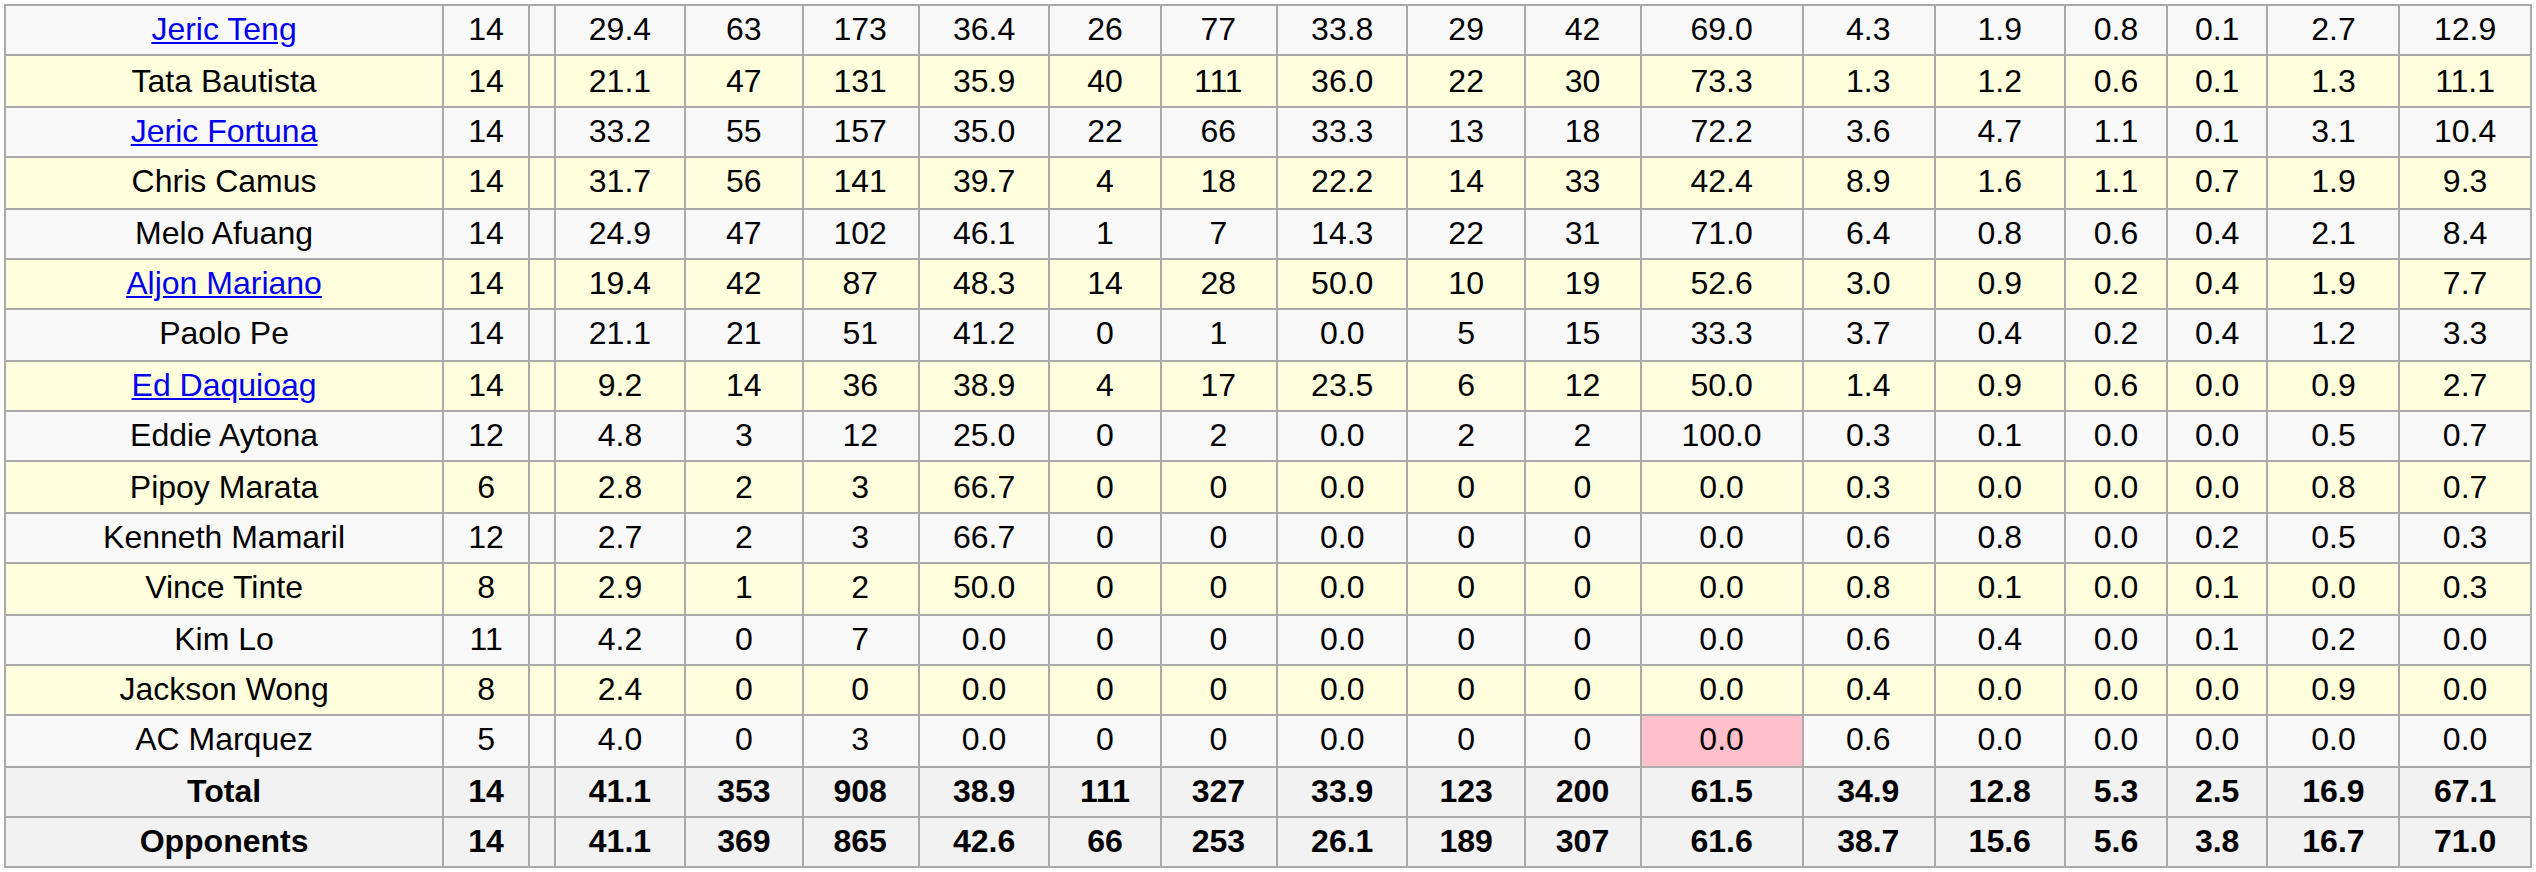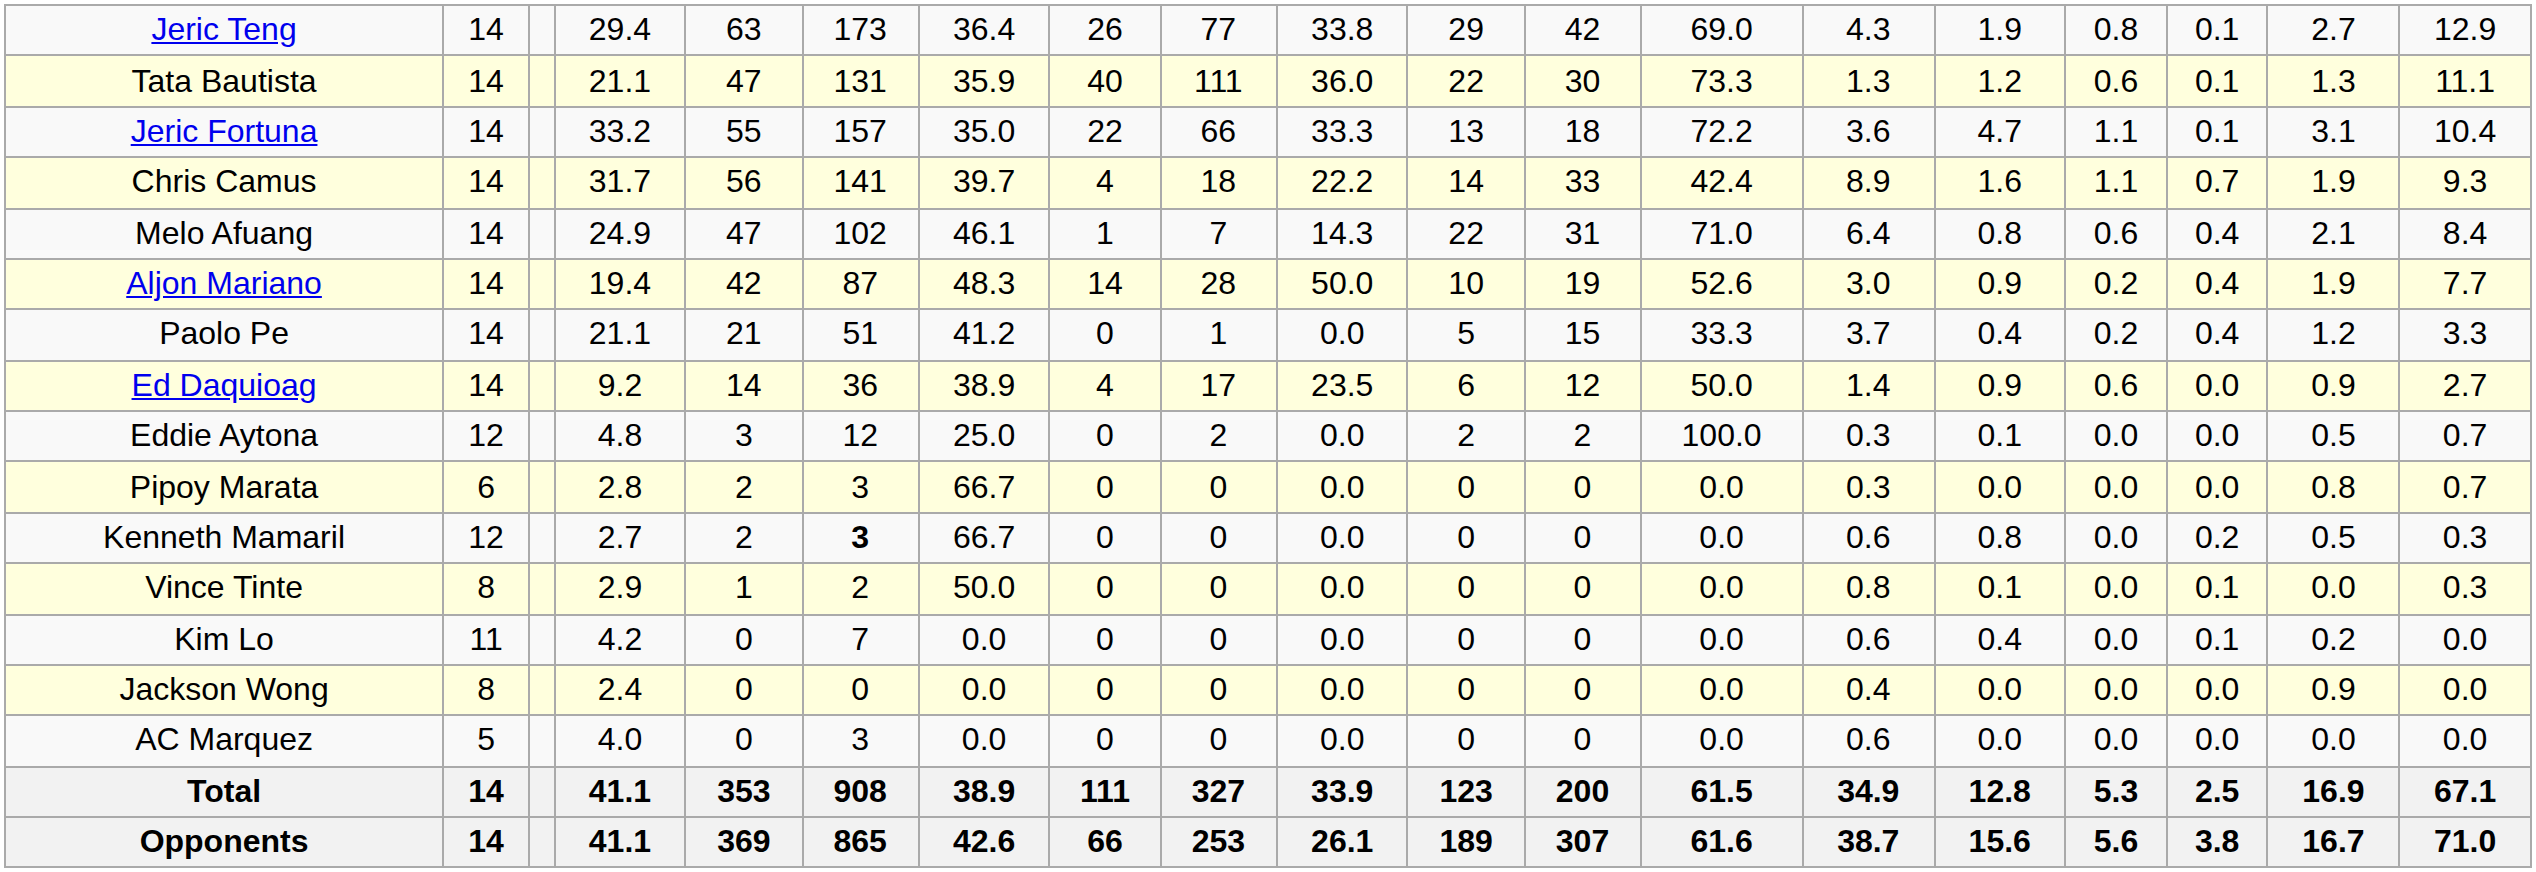(860, 537) normal -> (860, 537) bold
(1722, 740) pink background -> (1722, 740) no background
